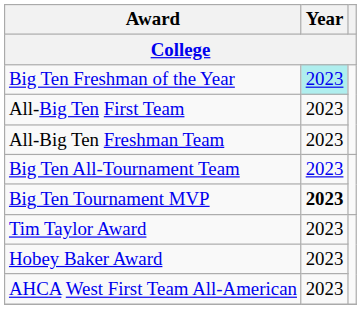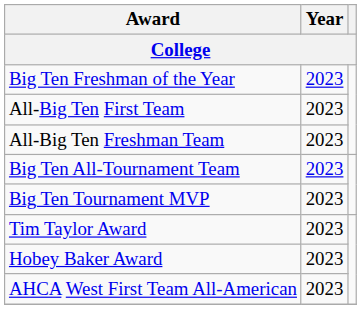(325, 79) paleturquoise background -> (325, 79) no background
(325, 199) bold -> (325, 199) normal
